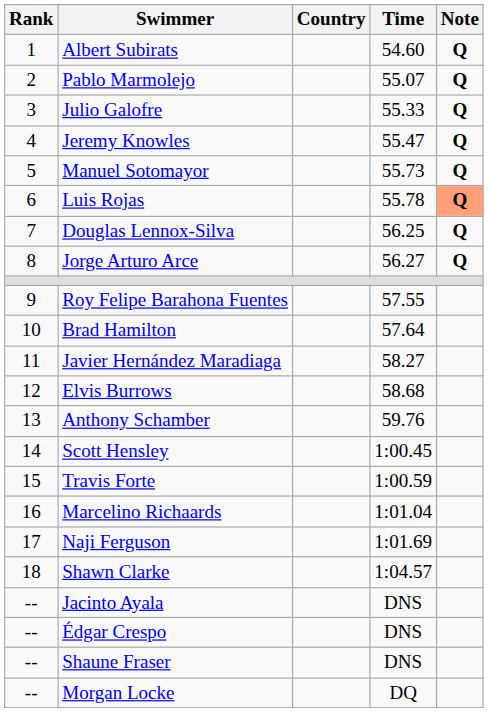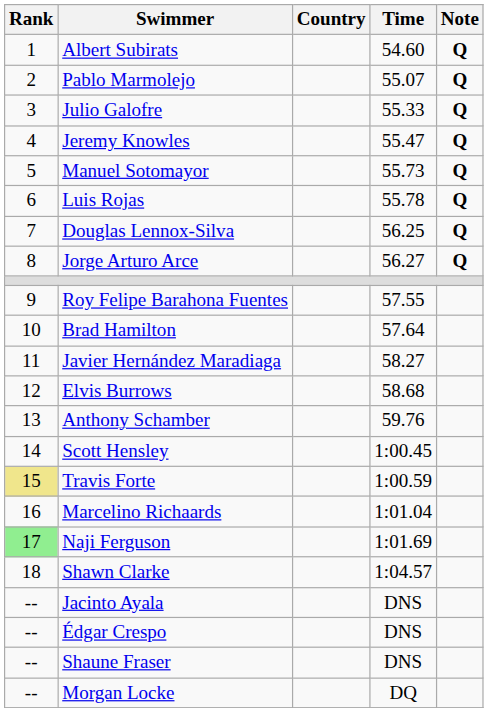(460, 200) lightsalmon background -> (460, 200) no background
(31, 481) no background -> (31, 481) khaki background
(31, 541) no background -> (31, 541) lightgreen background
